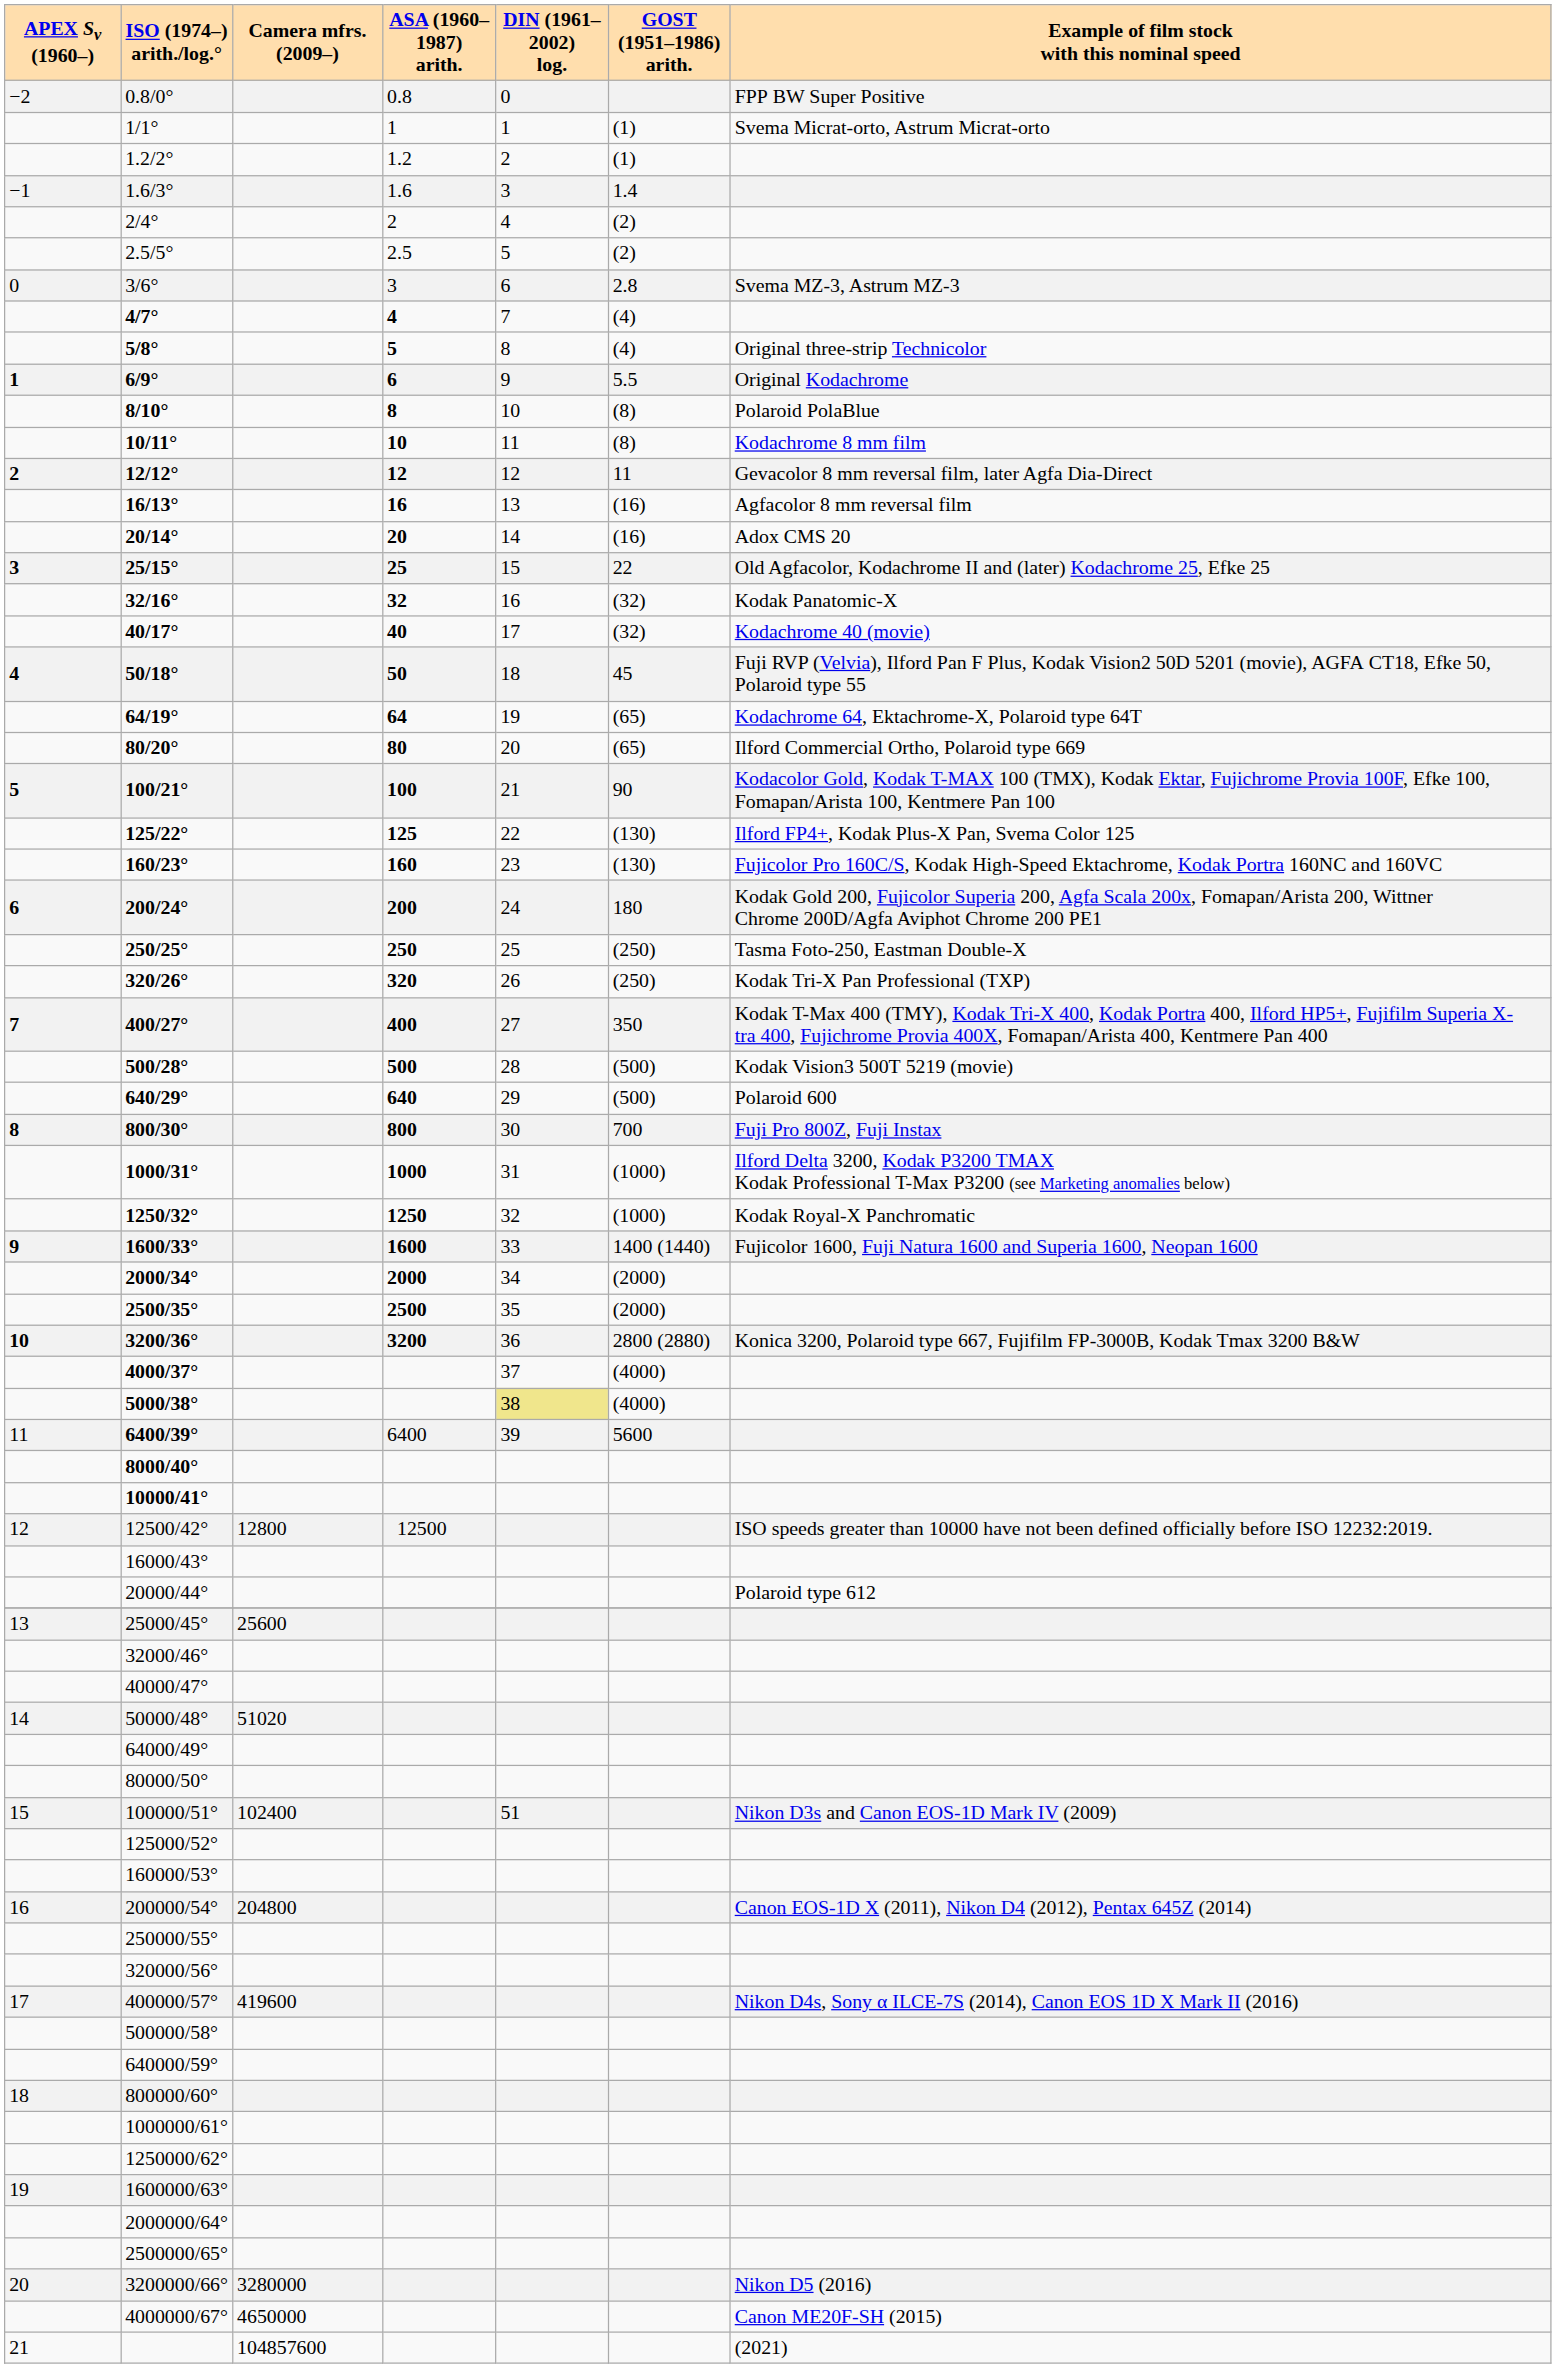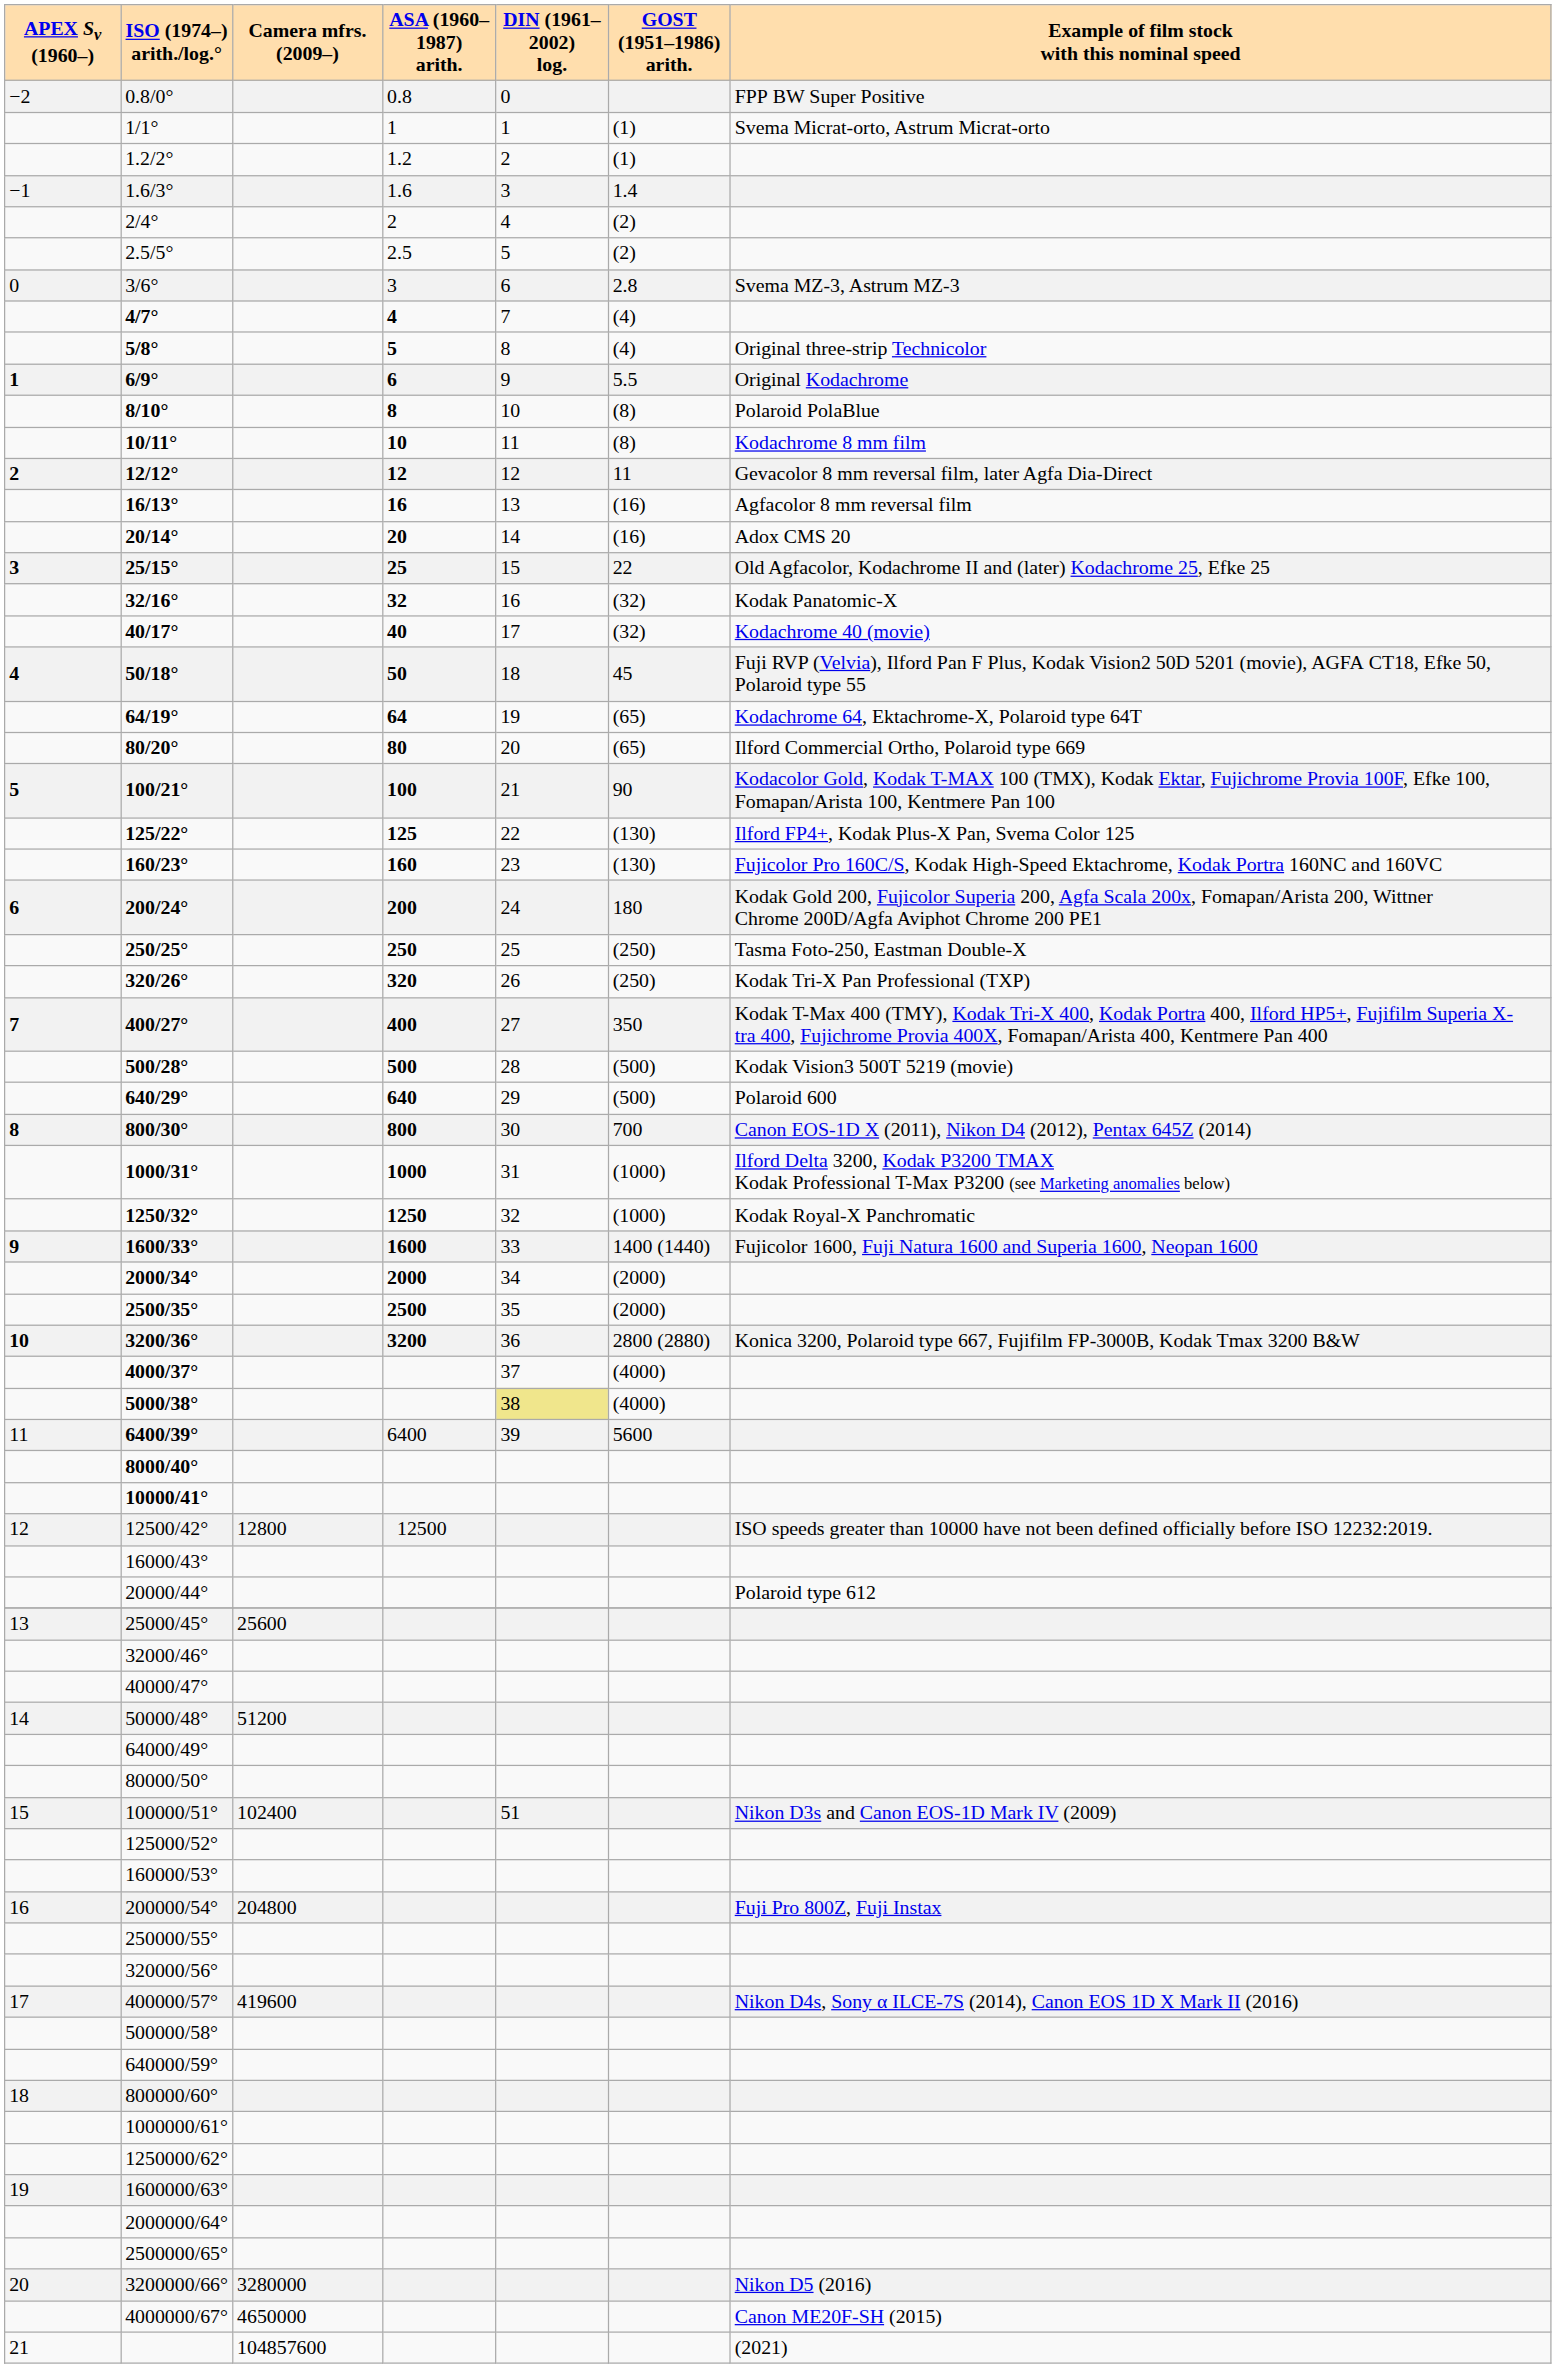(838, 1129) Fuji Pro 800Z, Fuji Instax -> (993, 1129) Canon EOS-1D X (2011), Nikon D4 (2012), Pentax 645Z (2014)
(262, 1718) 51020 -> (262, 1718) 51200
(993, 1907) Canon EOS-1D X (2011), Nikon D4 (2012), Pentax 645Z (2014) -> (838, 1907) Fuji Pro 800Z, Fuji Instax
